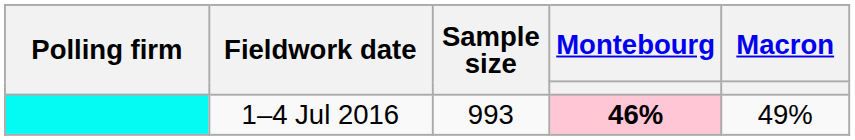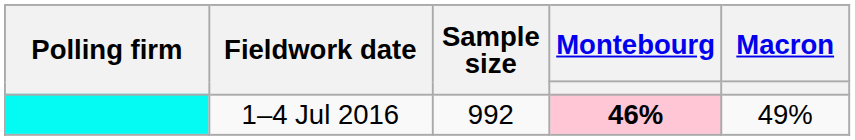(491, 114) 993 -> (491, 114) 992
